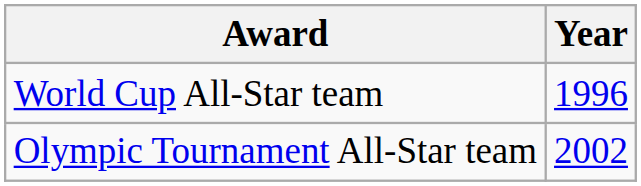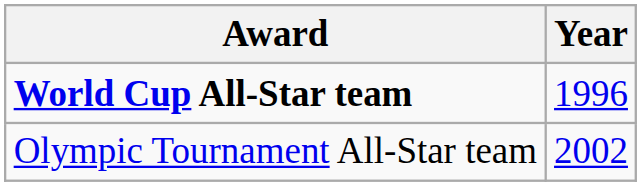(199, 92) normal -> (213, 92) bold
